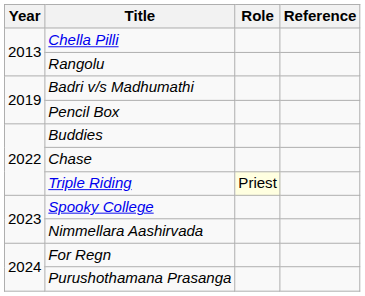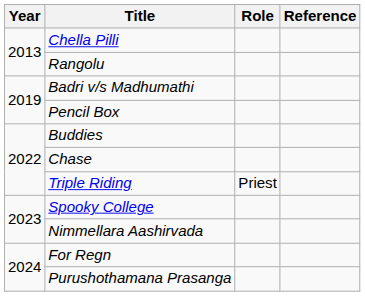(258, 183) lightyellow background -> (258, 183) no background
